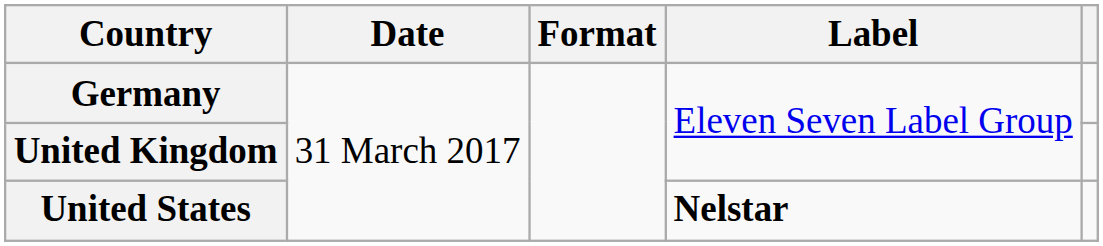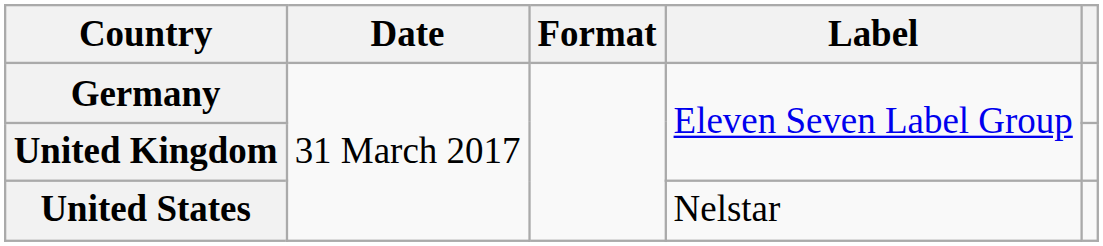(731, 209) bold -> (727, 209) normal
